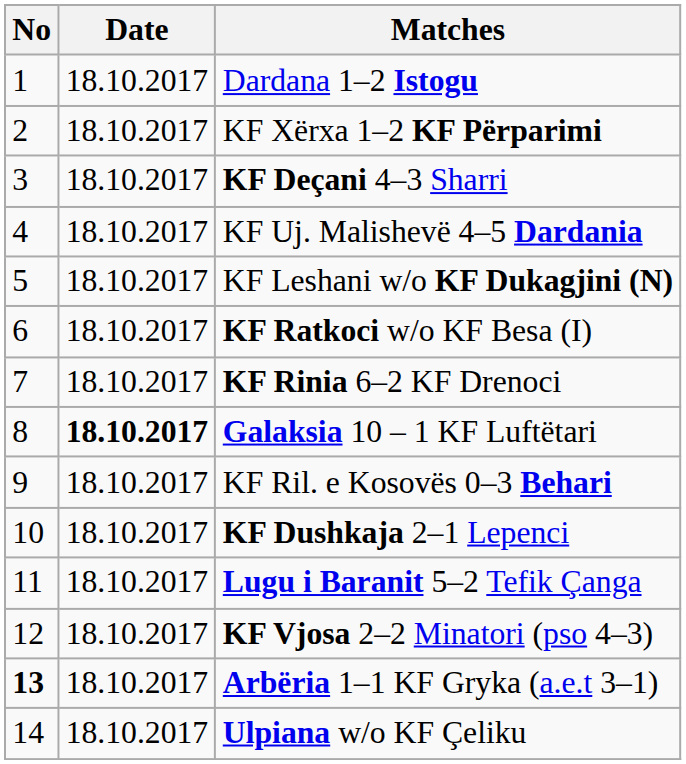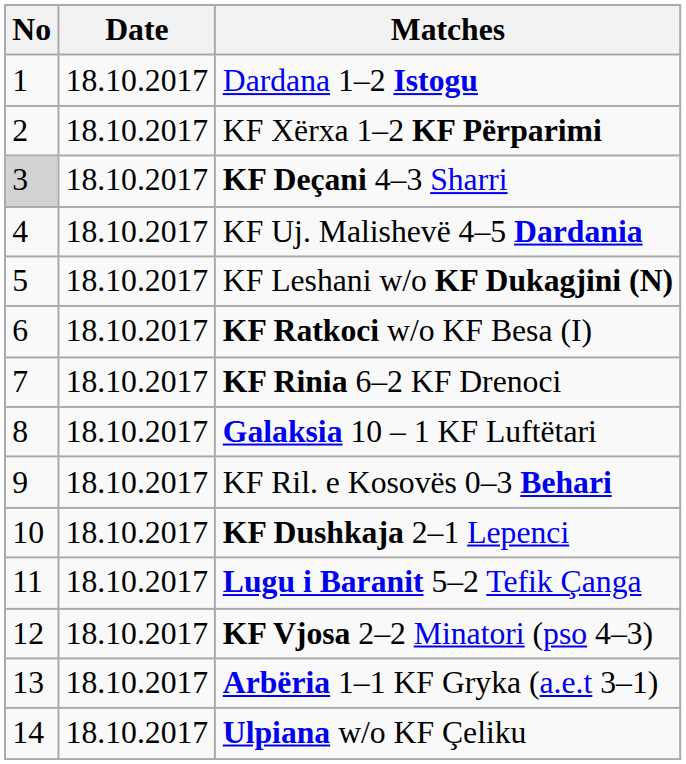(20, 180) no background -> (20, 180) lightgrey background
(137, 431) bold -> (137, 431) normal
(28, 682) bold -> (28, 682) normal
